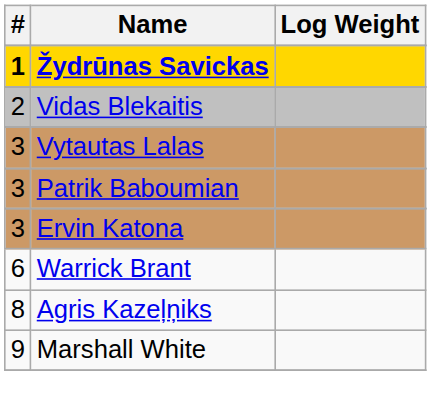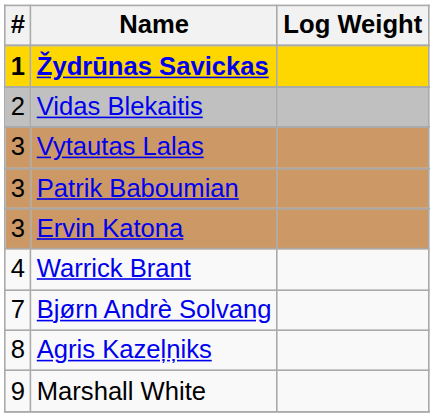(18, 268) 6 -> (18, 268) 4
+ row: (154, 309)
